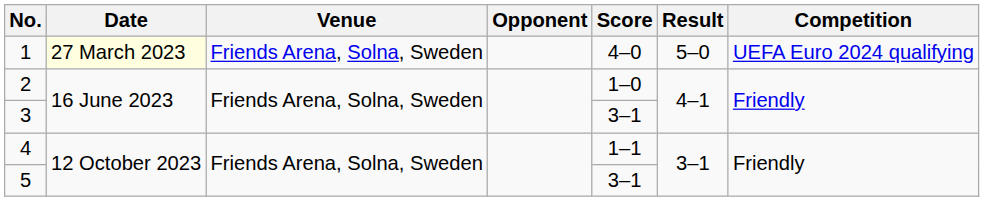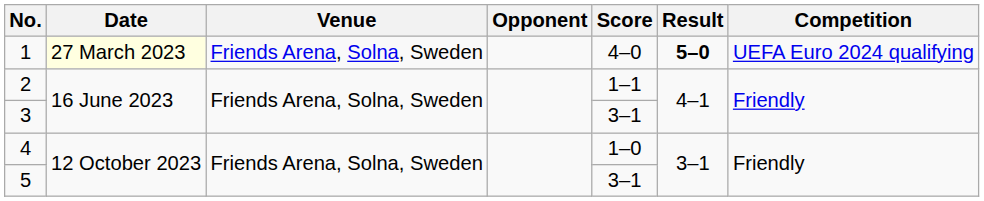(693, 52) normal -> (693, 52) bold
(625, 84) 1–0 -> (625, 84) 1–1
(625, 148) 1–1 -> (625, 148) 1–0
